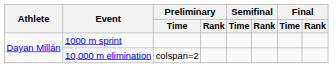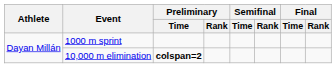(177, 56) normal -> (179, 56) bold
